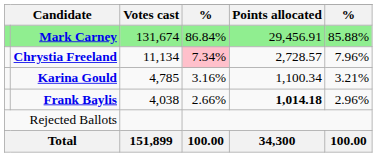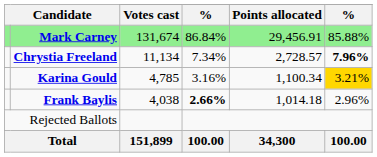(209, 57) pink background -> (209, 57) no background
(352, 57) normal -> (351, 57) bold
(352, 78) no background -> (352, 78) gold background
(209, 99) normal -> (208, 99) bold
(299, 99) bold -> (299, 99) normal
